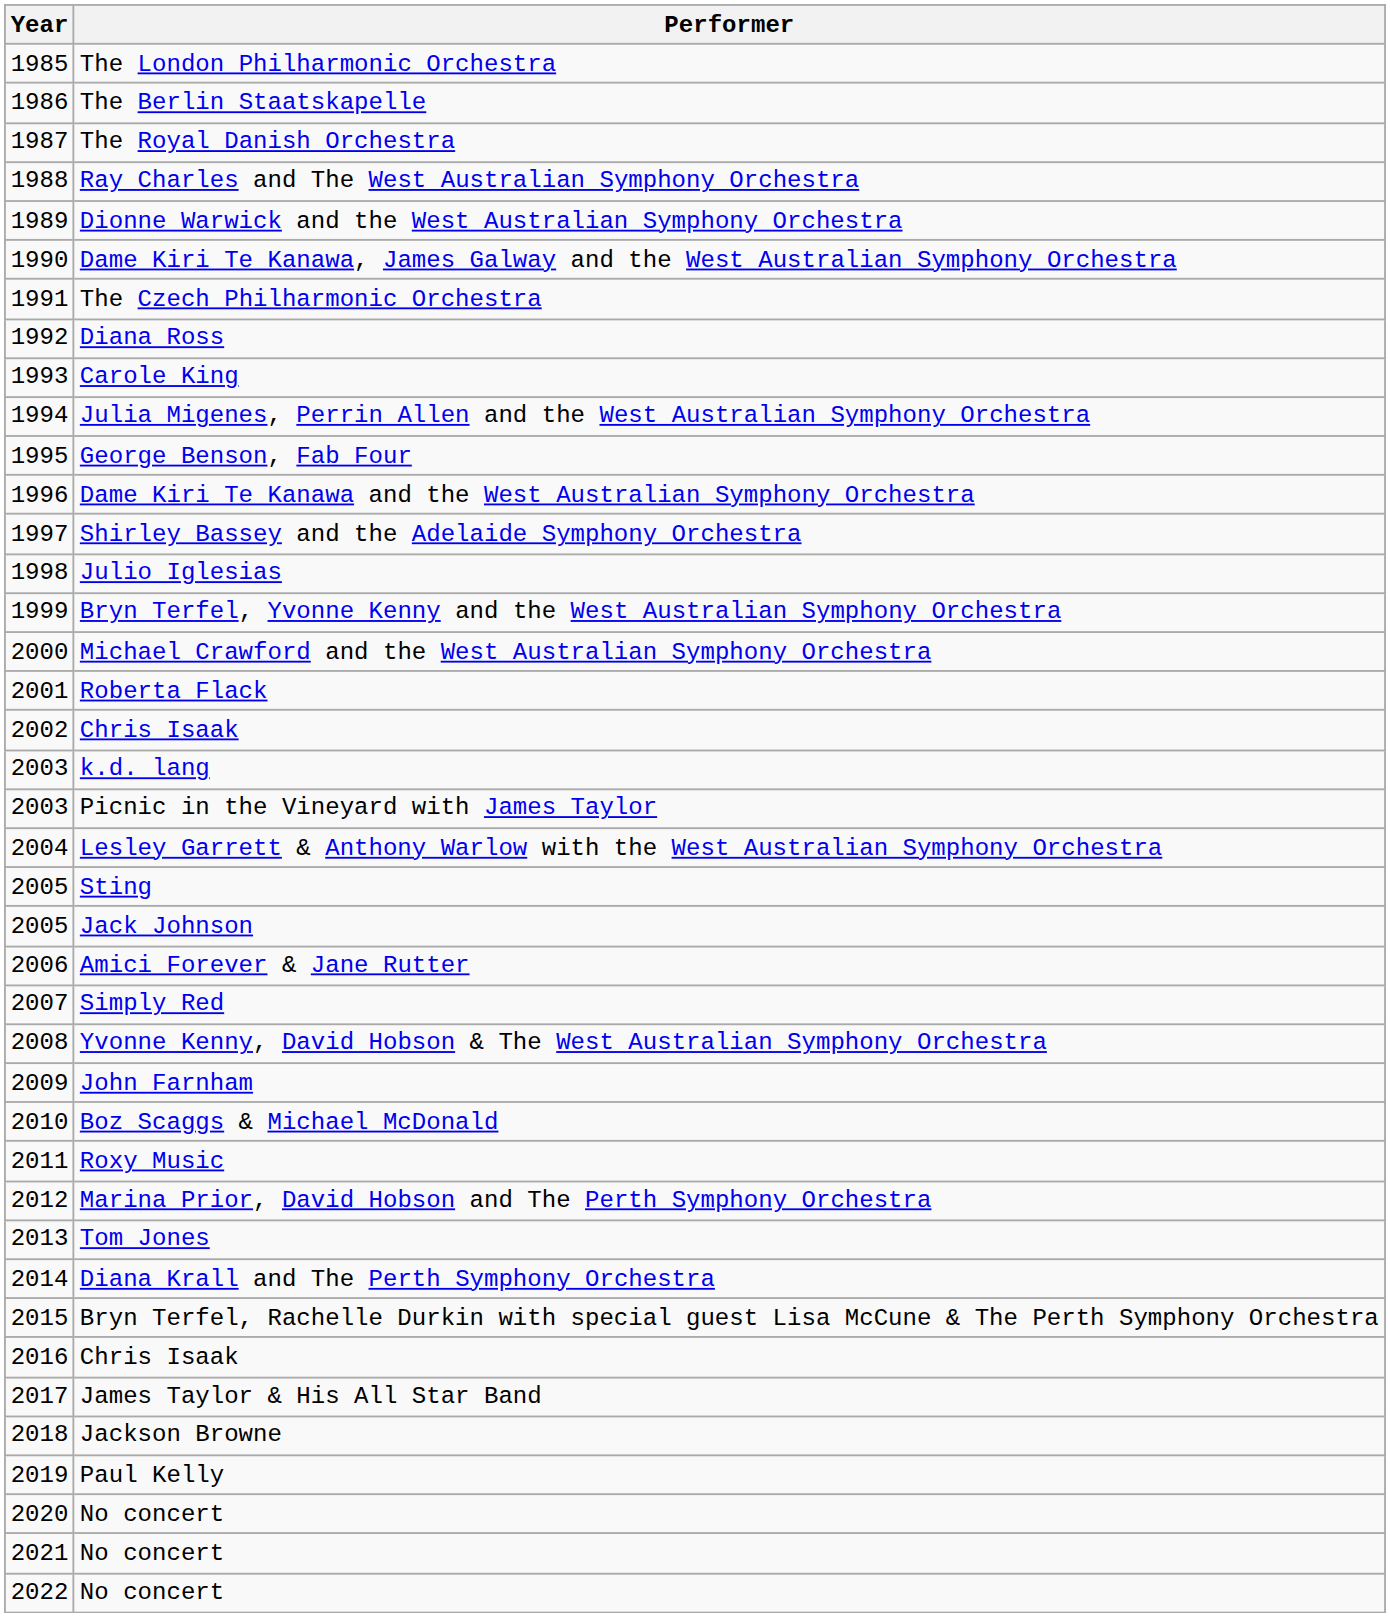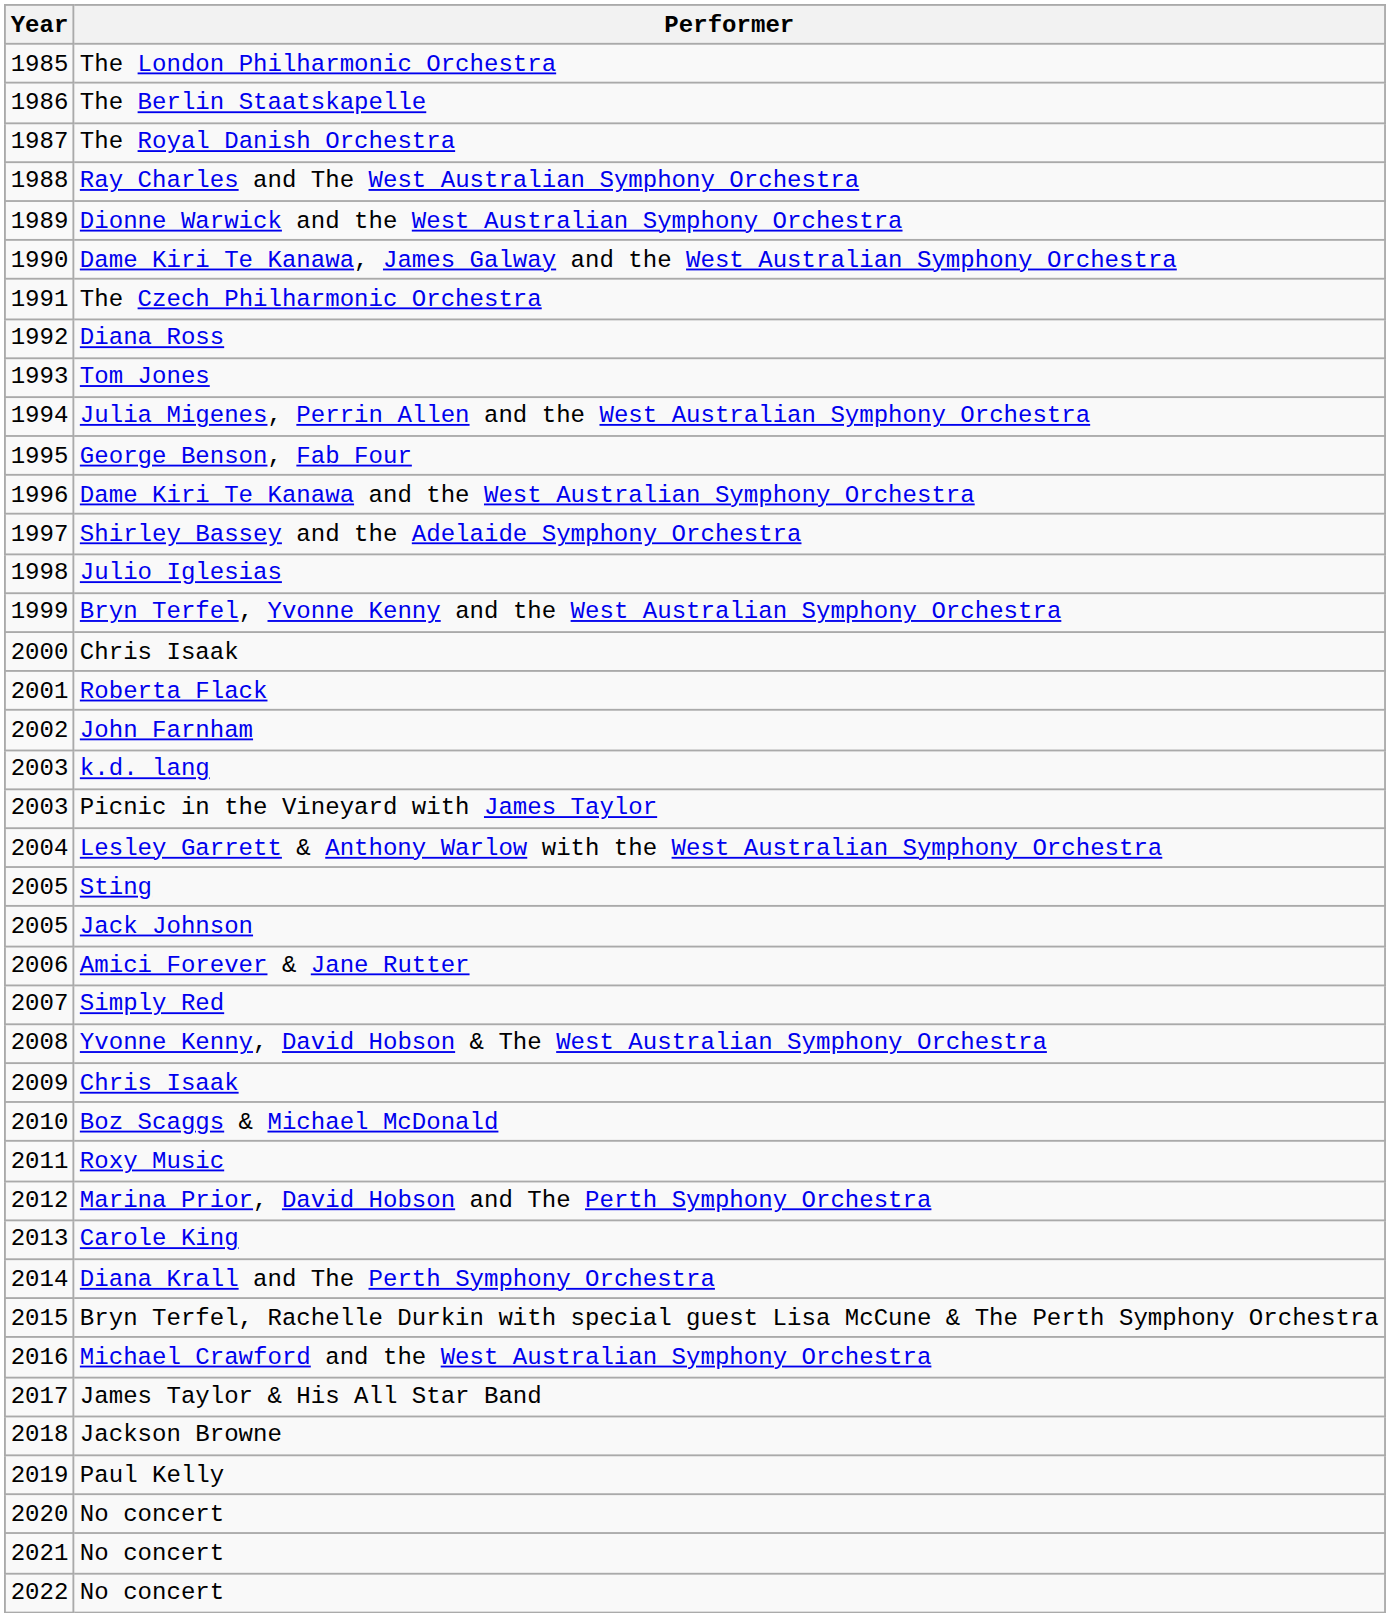(159, 377) Carole King -> (145, 377) Tom Jones
(506, 652) Michael Crawford and the West Australian Symphony Orchestra -> (159, 652) Chris Isaak
(159, 730) Chris Isaak -> (166, 730) John Farnham
(166, 1083) John Farnham -> (159, 1083) Chris Isaak
(145, 1240) Tom Jones -> (159, 1240) Carole King
(159, 1357) Chris Isaak -> (506, 1357) Michael Crawford and the West Australian Symphony Orchestra
